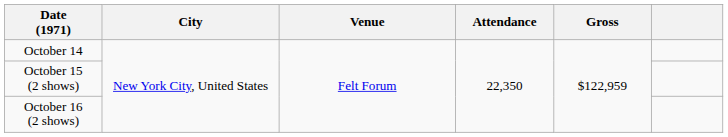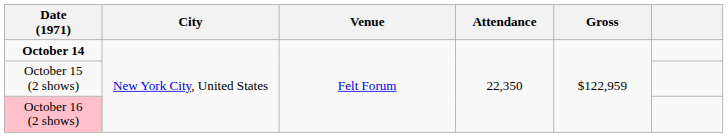(53, 50) normal -> (53, 50) bold
(53, 114) no background -> (53, 114) pink background
